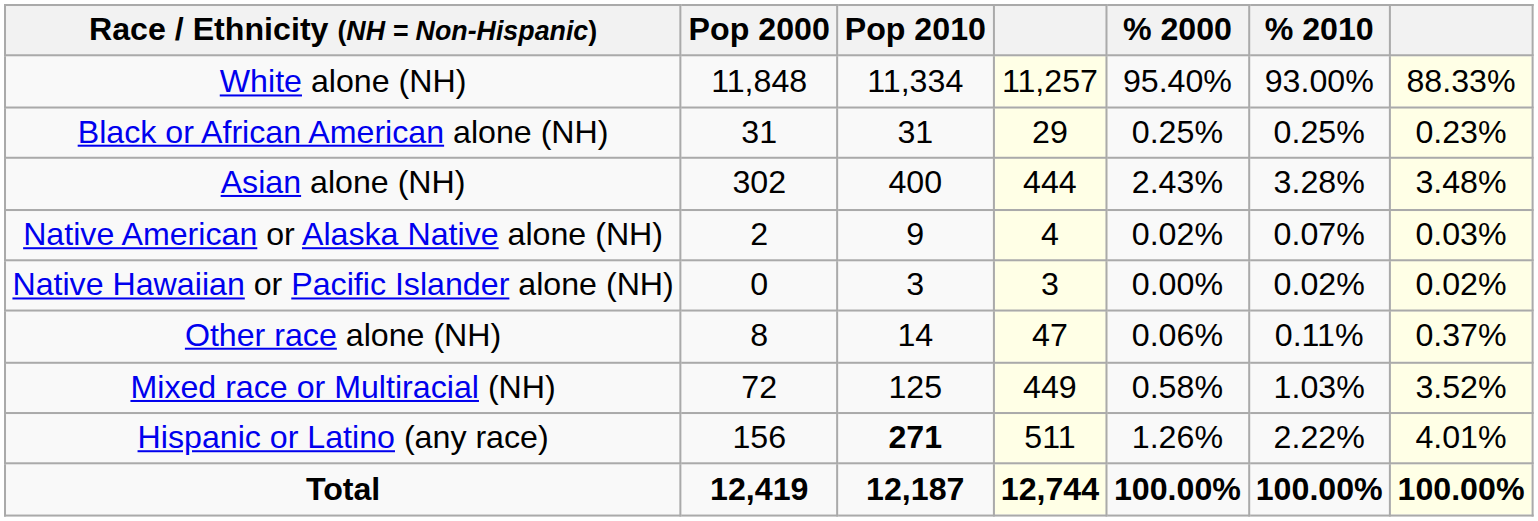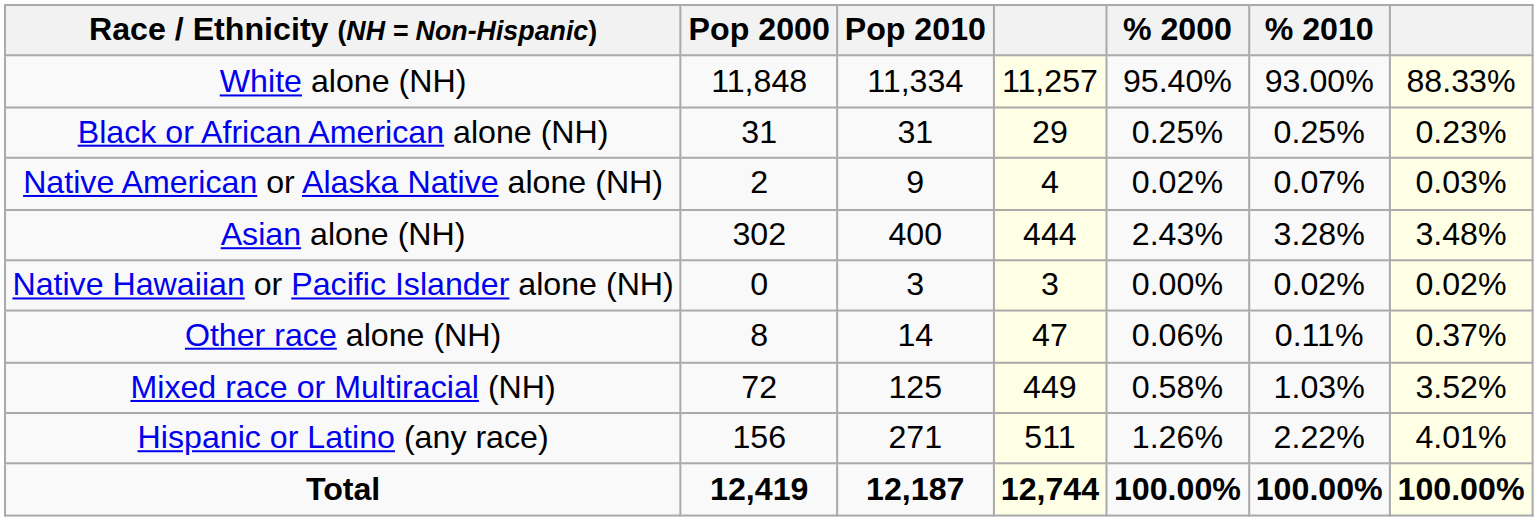rows swapped: (343, 234) <-> (343, 183)
(915, 438) bold -> (915, 438) normal
